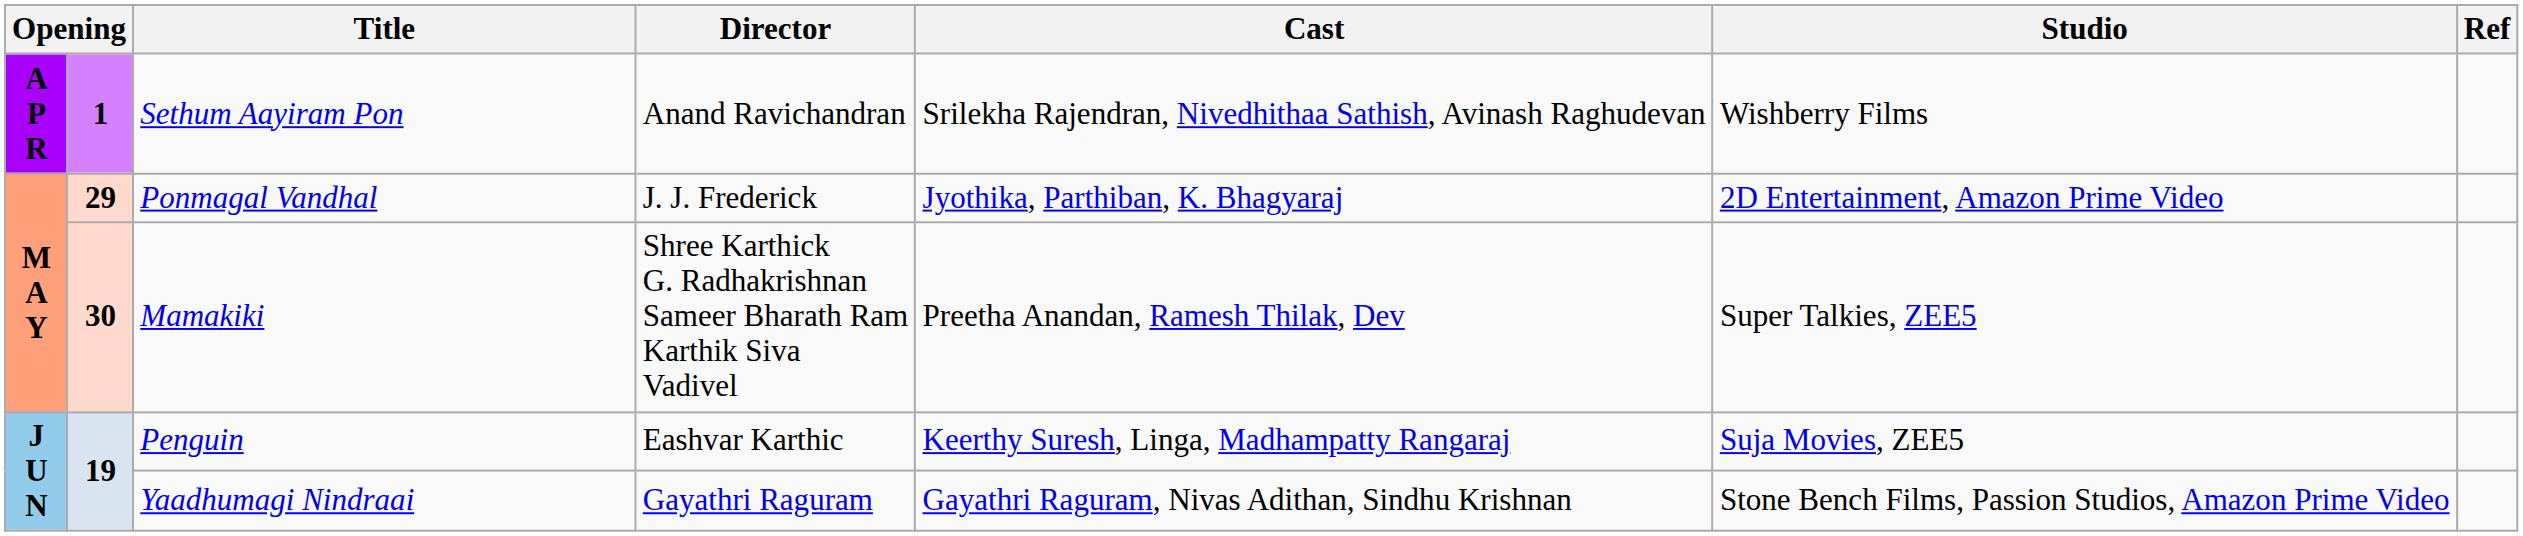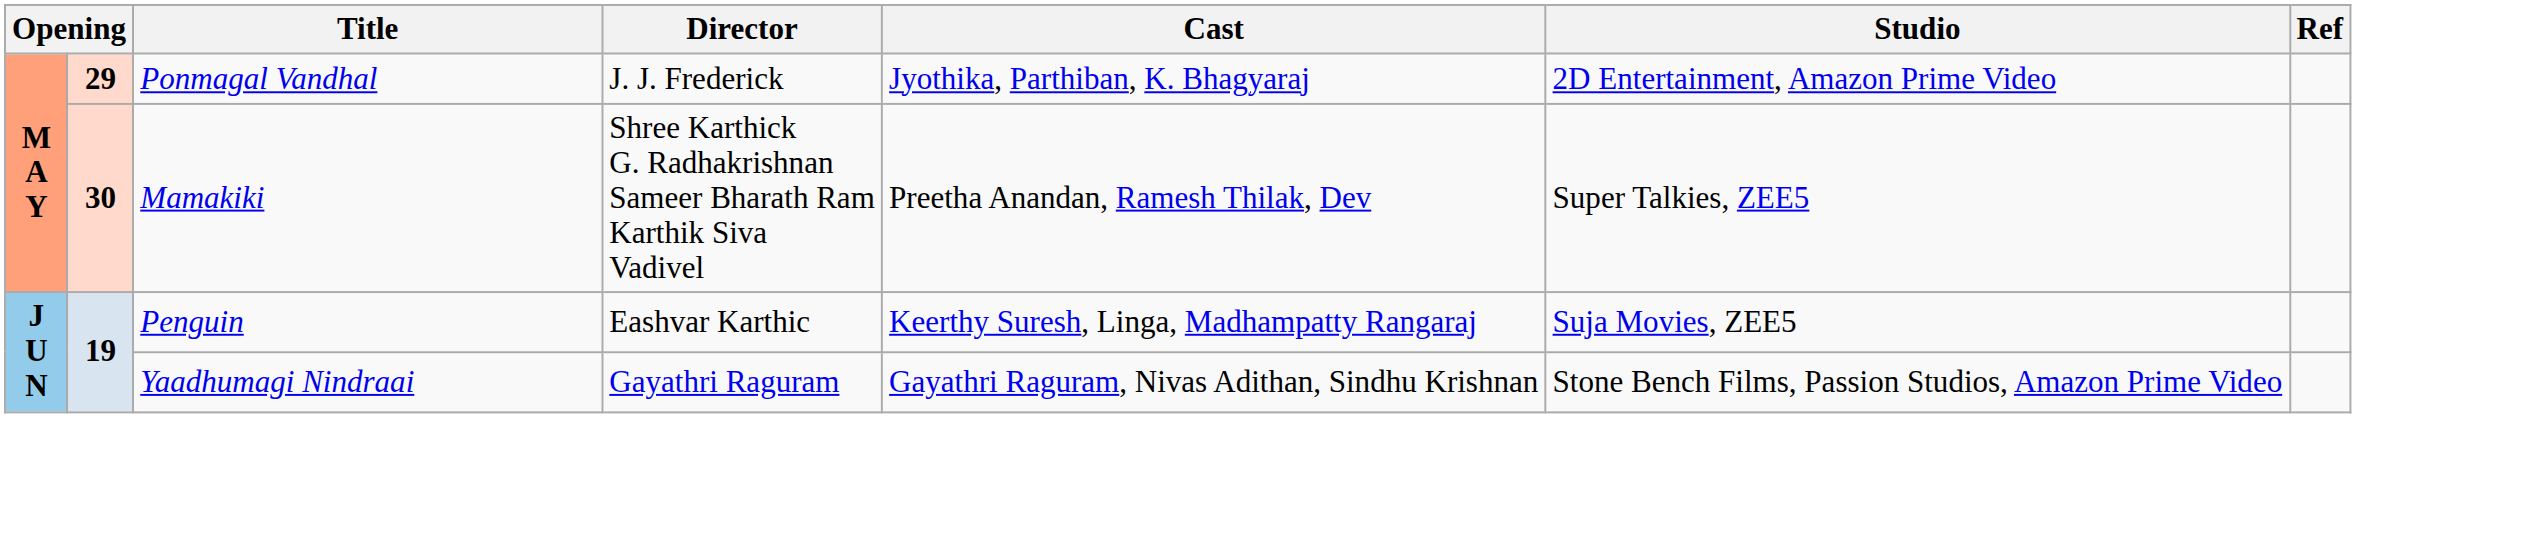- row: (272, 113)
